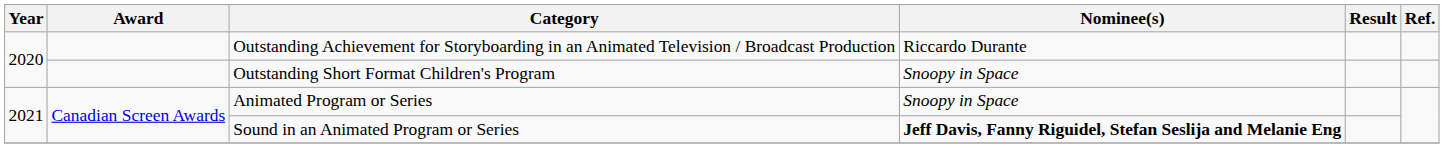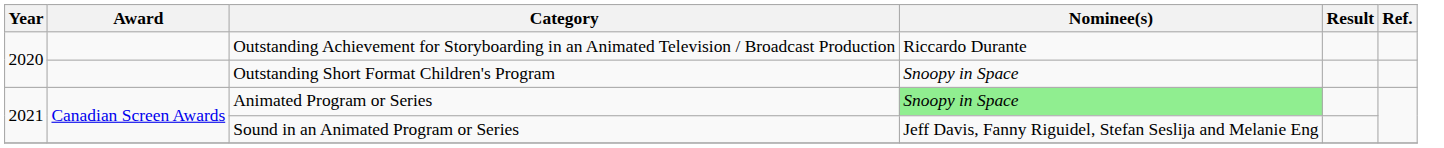(961, 101) no background -> (961, 101) lightgreen background
(1122, 128) bold -> (1111, 128) normal
